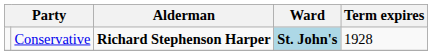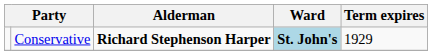(358, 38) 1928 -> (358, 38) 1929
